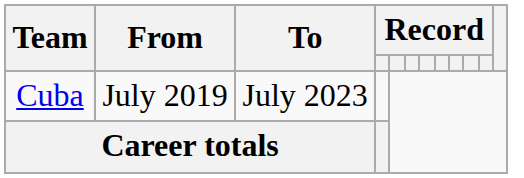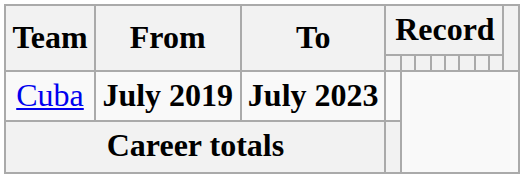(165, 95) normal -> (168, 95) bold
(305, 95) normal -> (313, 95) bold
